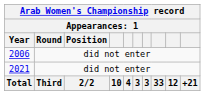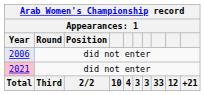(19, 54) no background -> (19, 54) lavender background
(19, 69) no background -> (19, 69) pink background
